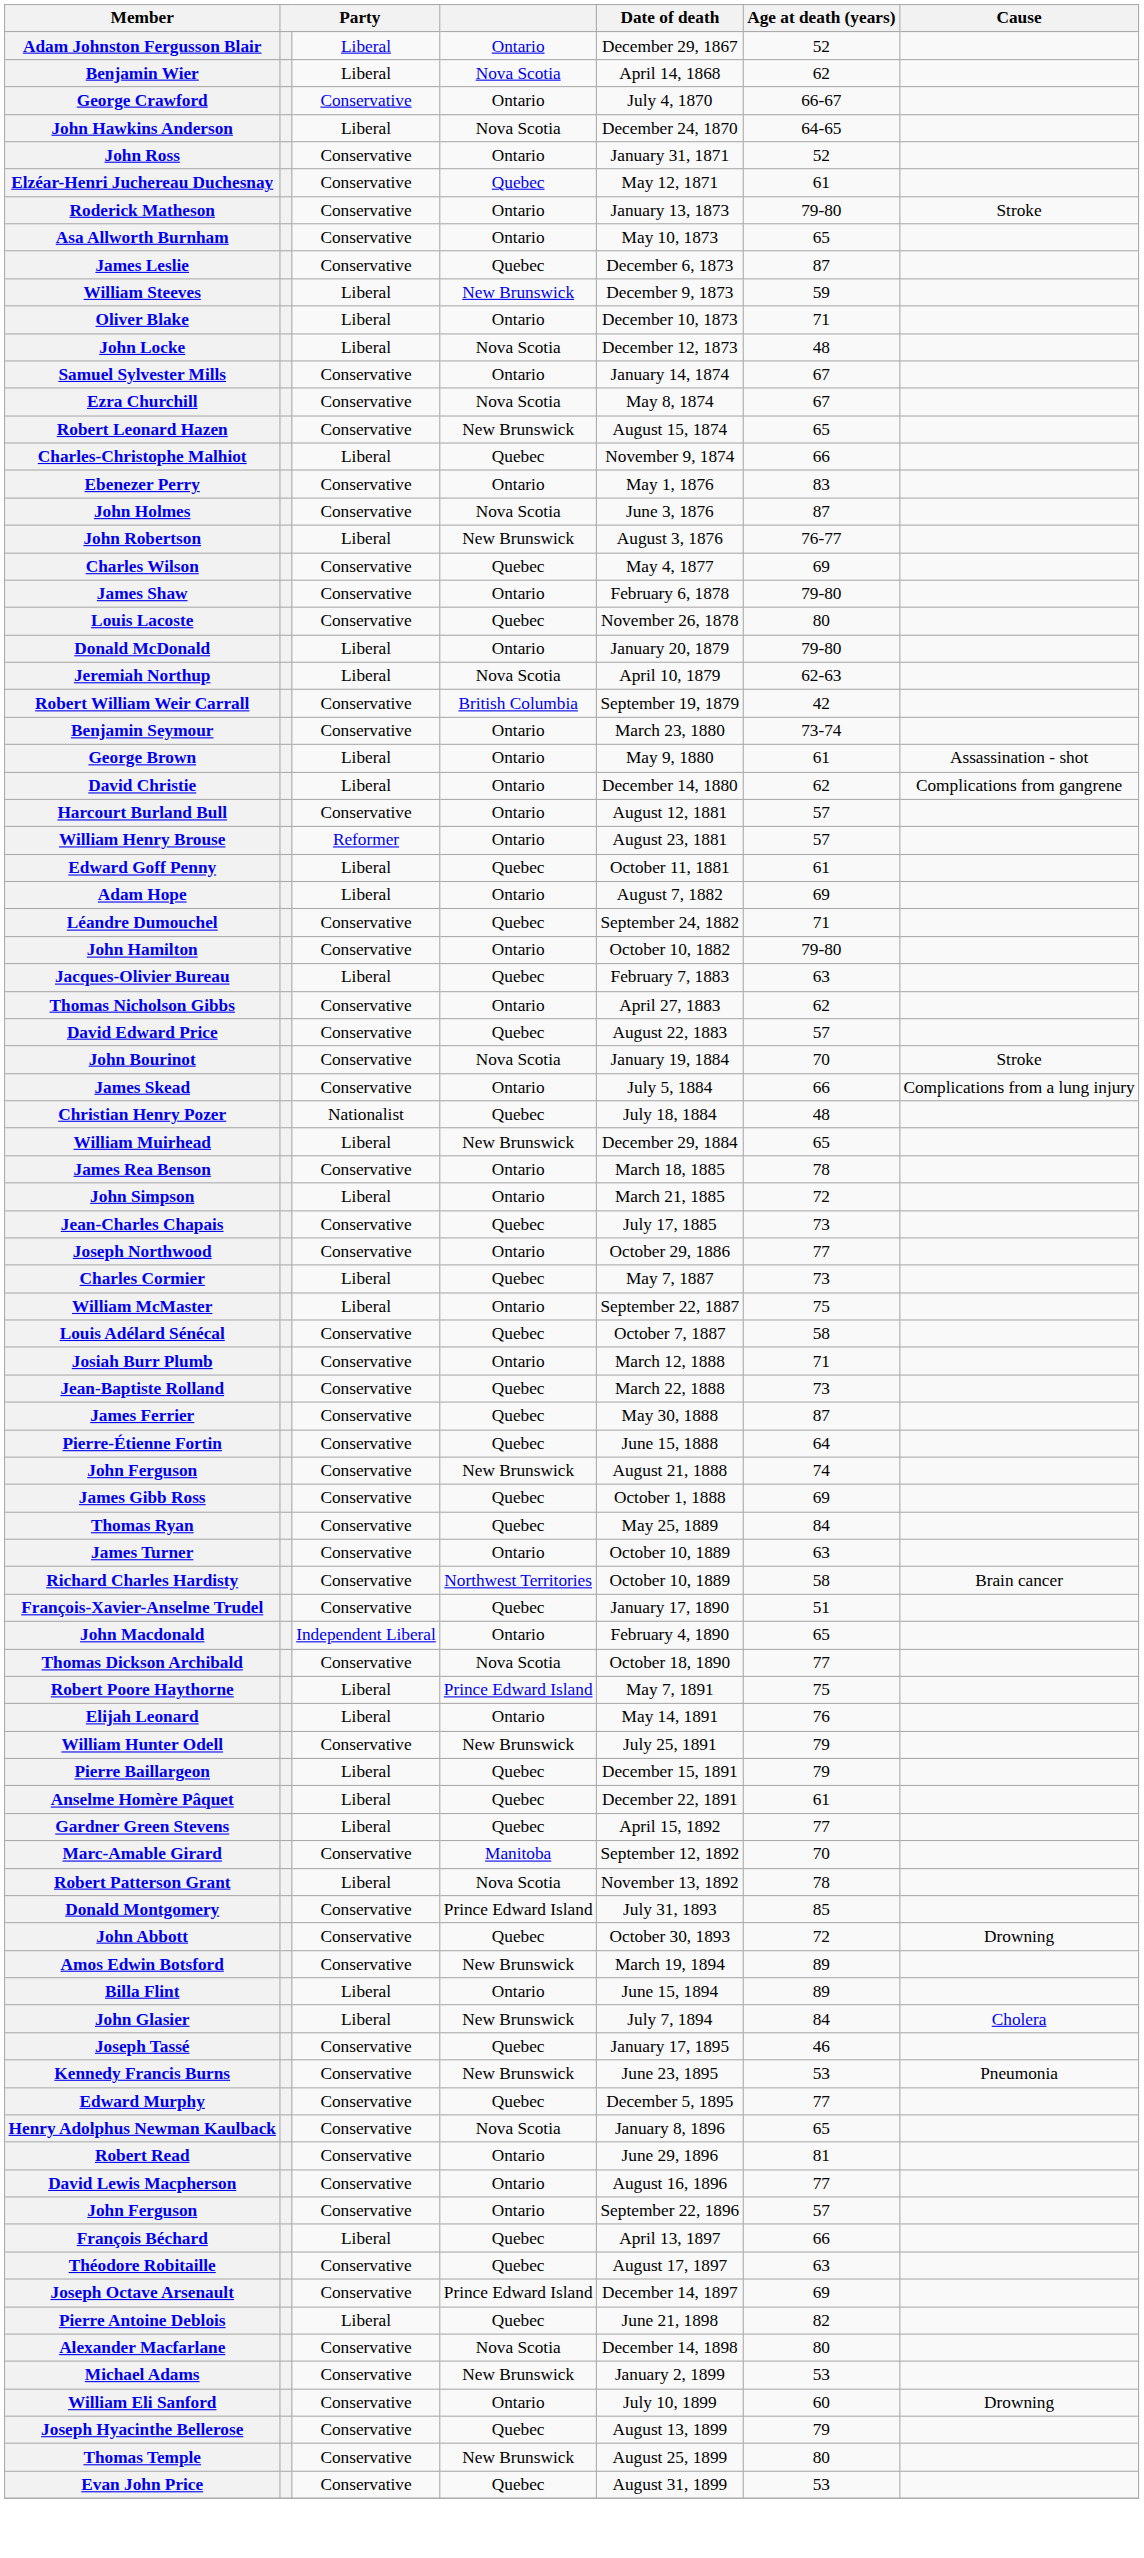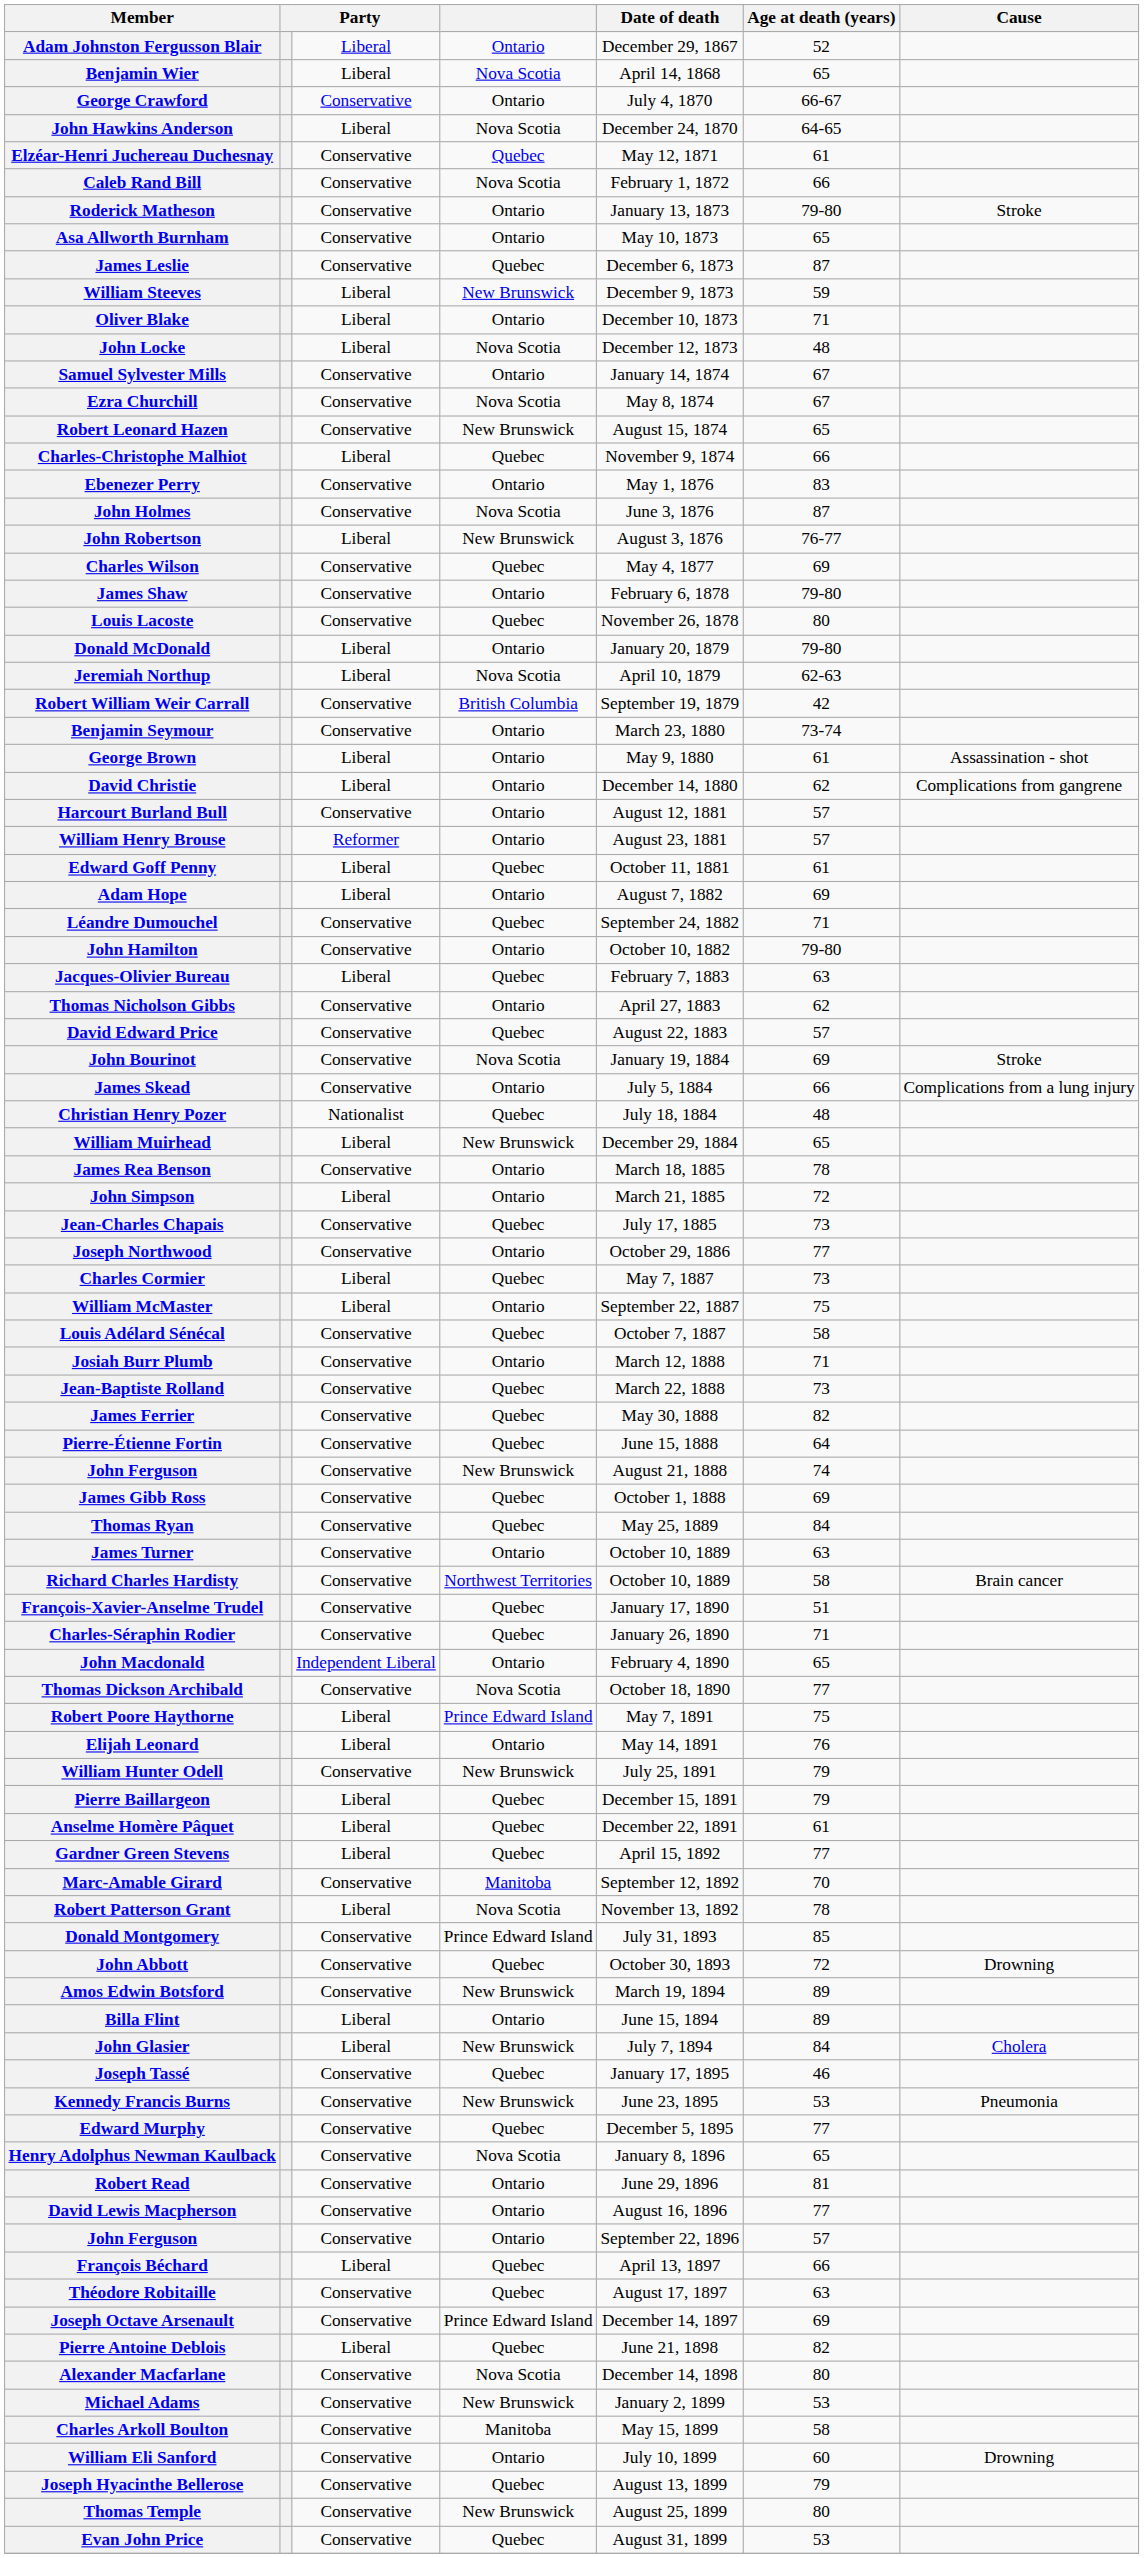(821, 73) 62 -> (821, 73) 65
- row: (142, 155)
+ row: (142, 182)
(821, 1059) 70 -> (821, 1059) 69
(821, 1415) 87 -> (821, 1415) 82
+ row: (142, 1635)
+ row: (142, 2429)
